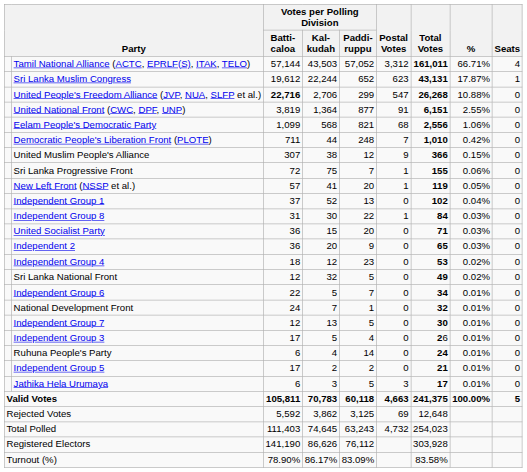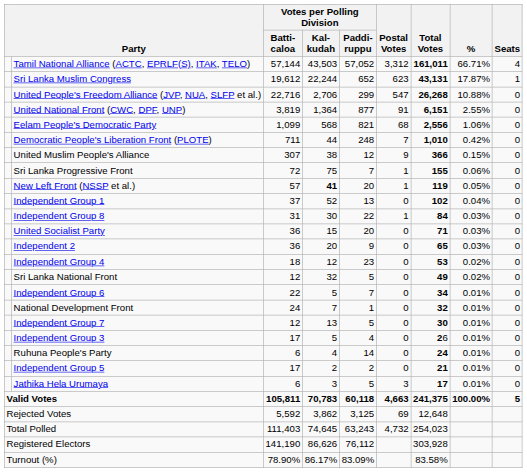(286, 94) bold -> (286, 94) normal
(332, 185) normal -> (332, 185) bold
